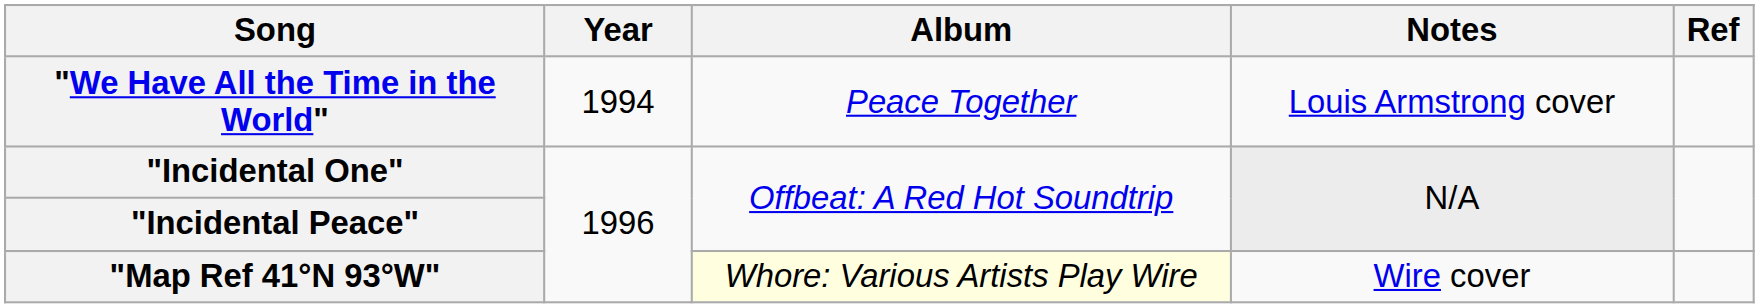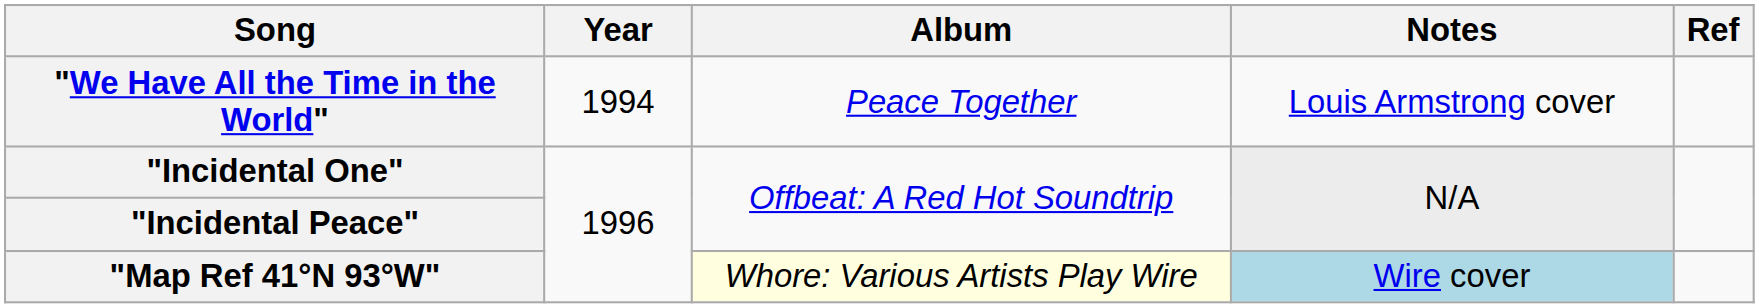(1452, 275) no background -> (1452, 275) lightblue background
